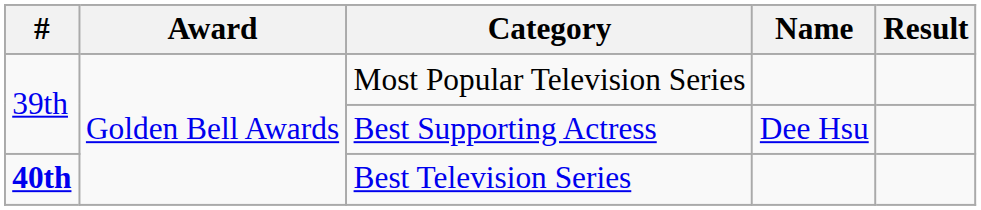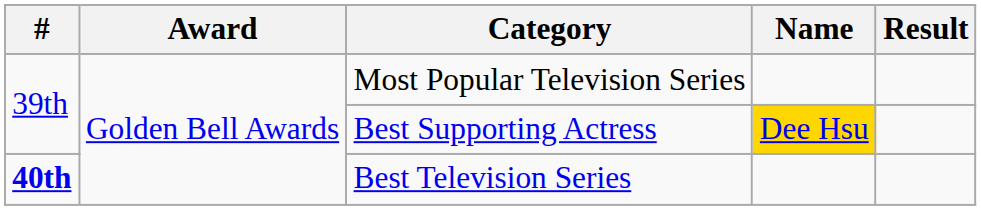(814, 128) no background -> (814, 128) gold background
